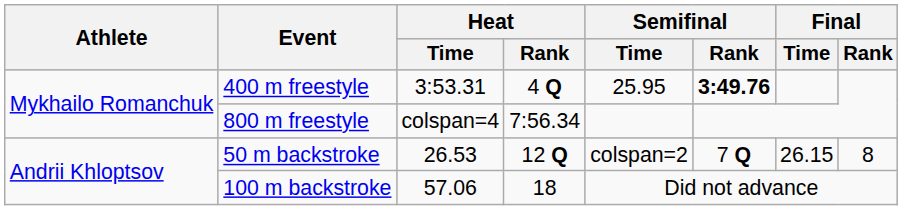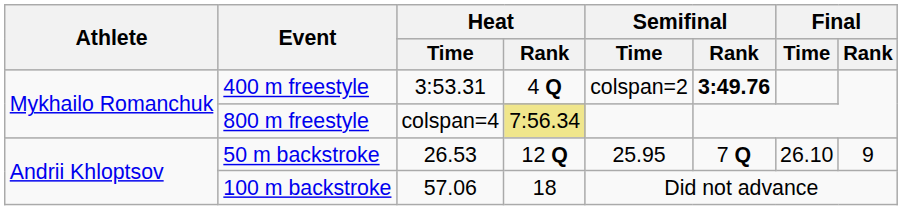(639, 87) 25.95 -> (639, 87) colspan=2
(545, 121) no background -> (545, 121) khaki background
(639, 155) colspan=2 -> (639, 155) 25.95
(807, 155) 26.15 -> (807, 155) 26.10
(868, 155) 8 -> (868, 155) 9
